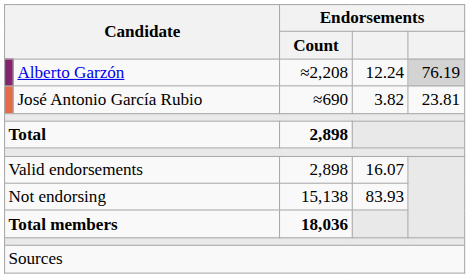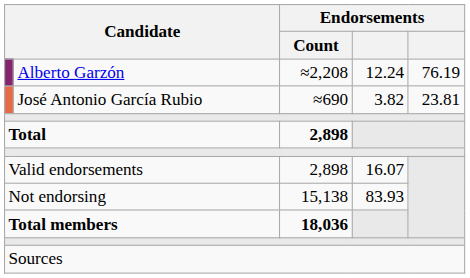(441, 72) lightgrey background -> (441, 72) no background
